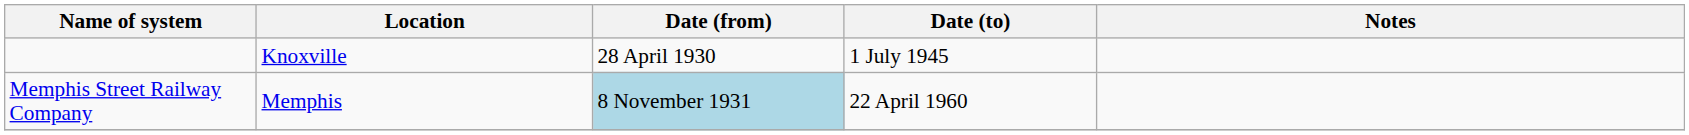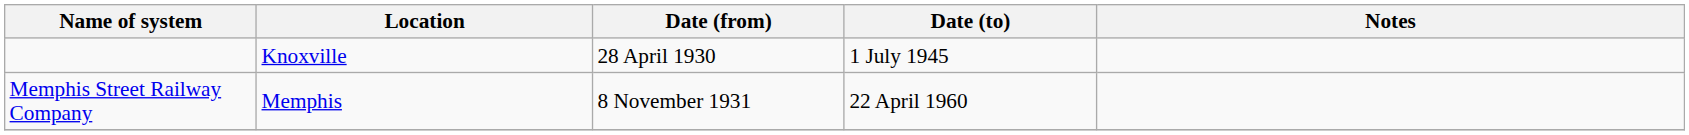(674, 100) lightblue background -> (674, 100) no background
